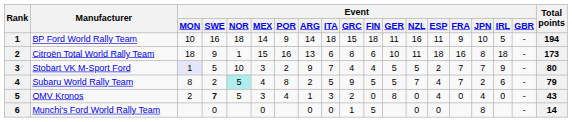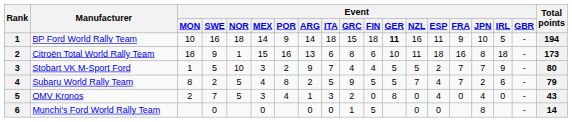(394, 40) normal -> (394, 40) bold
(190, 68) lavender background -> (190, 68) no background
(239, 82) paleturquoise background -> (239, 82) no background
(215, 96) bold -> (215, 96) normal
